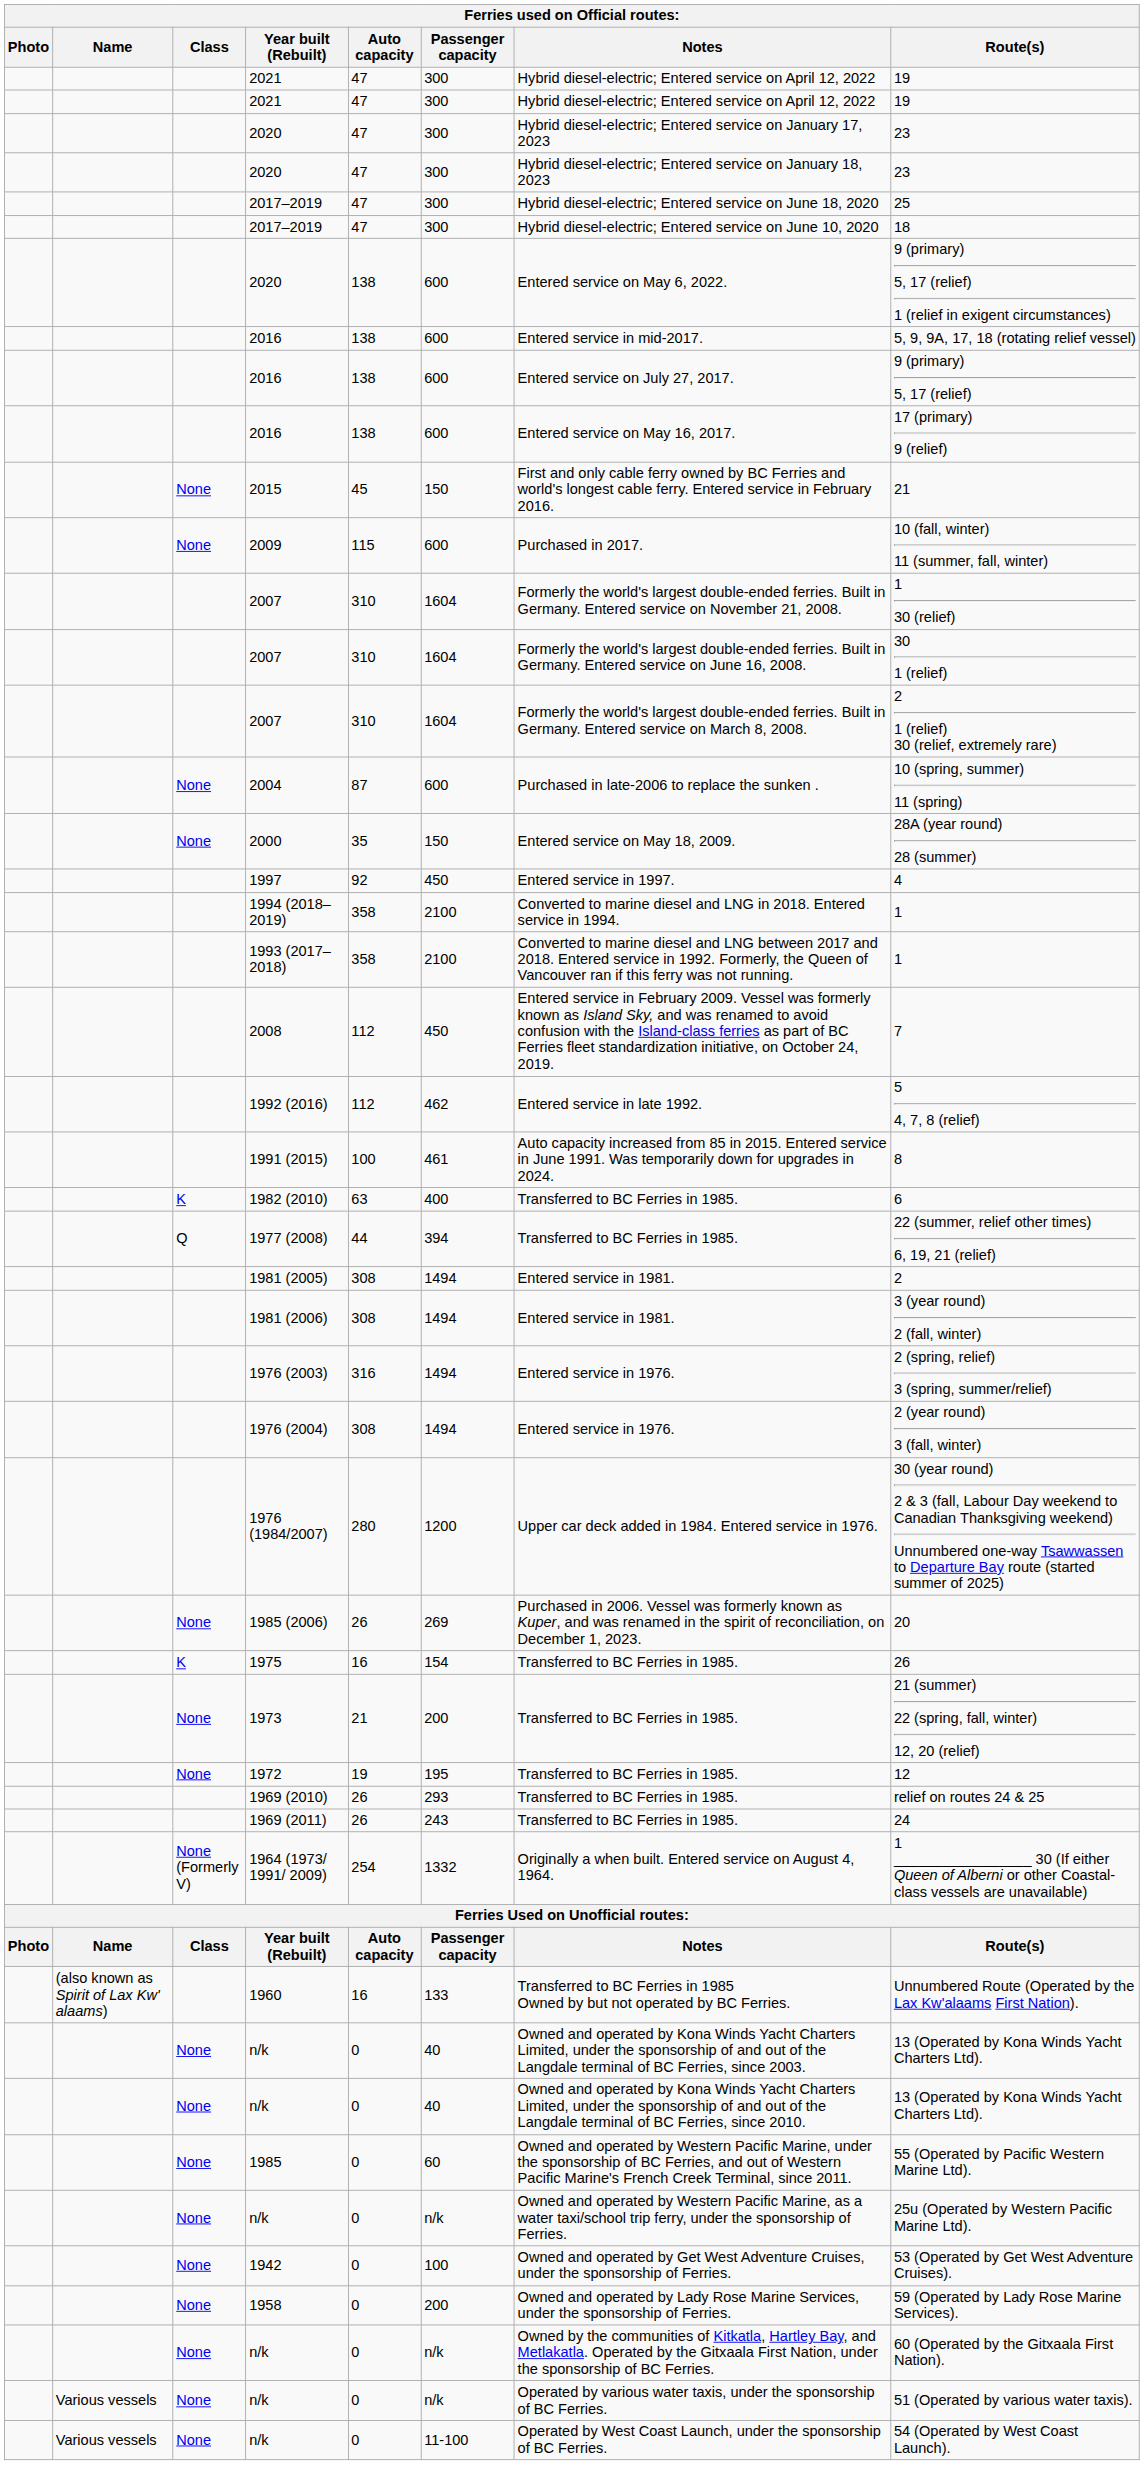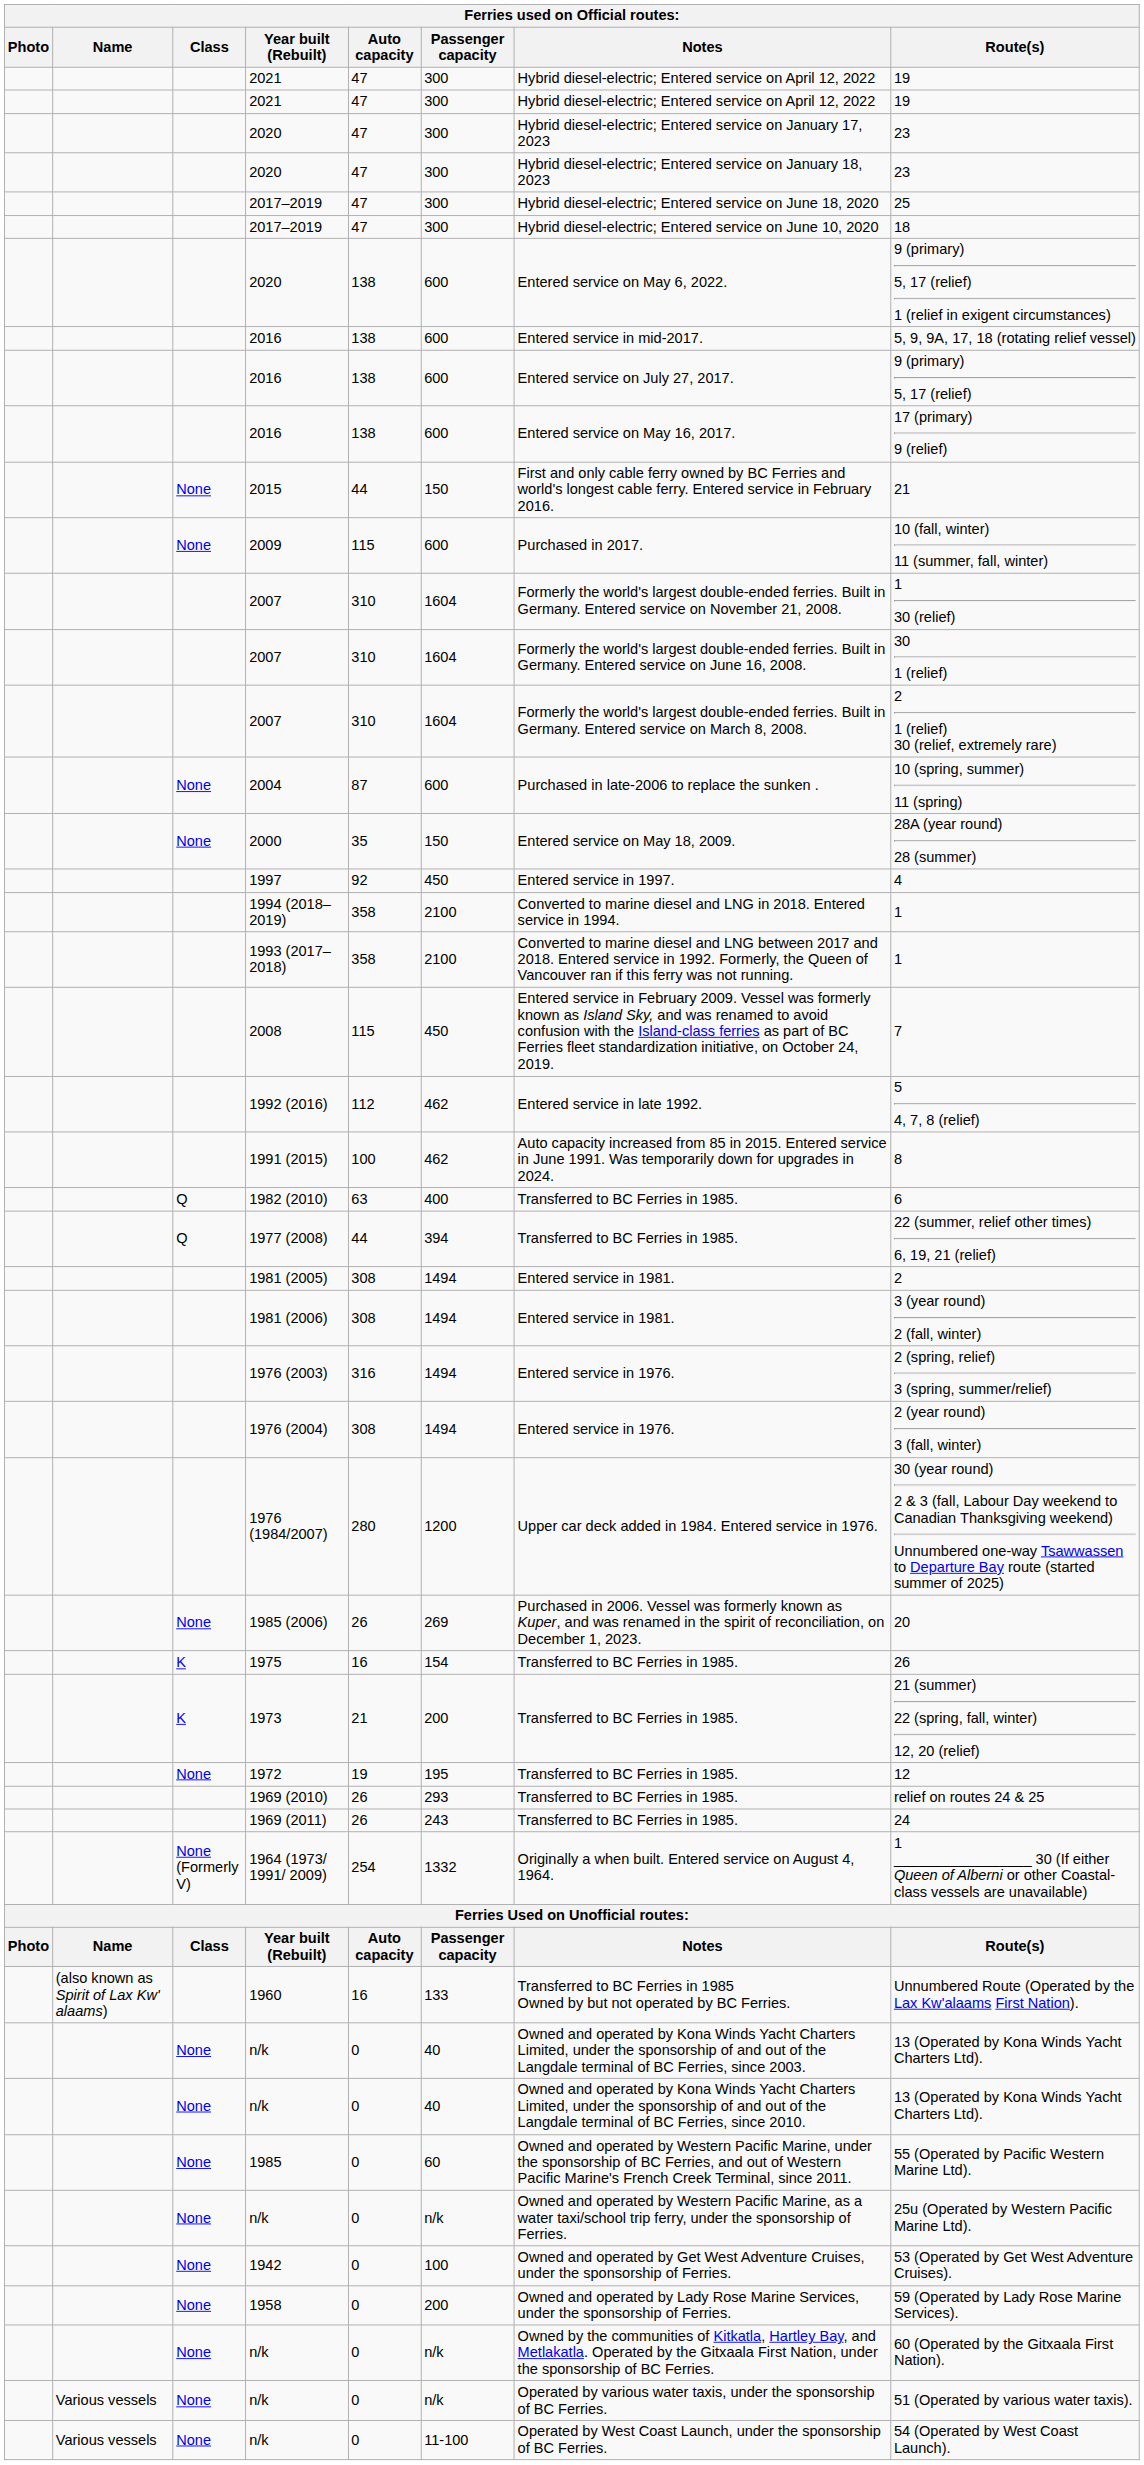(359, 489) 45 -> (359, 489) 44
(363, 1031) 112 -> (363, 1031) 115
(436, 1159) 461 -> (436, 1159) 462
(181, 1199) K -> (182, 1199) Q
(194, 1718) None -> (181, 1718) K
